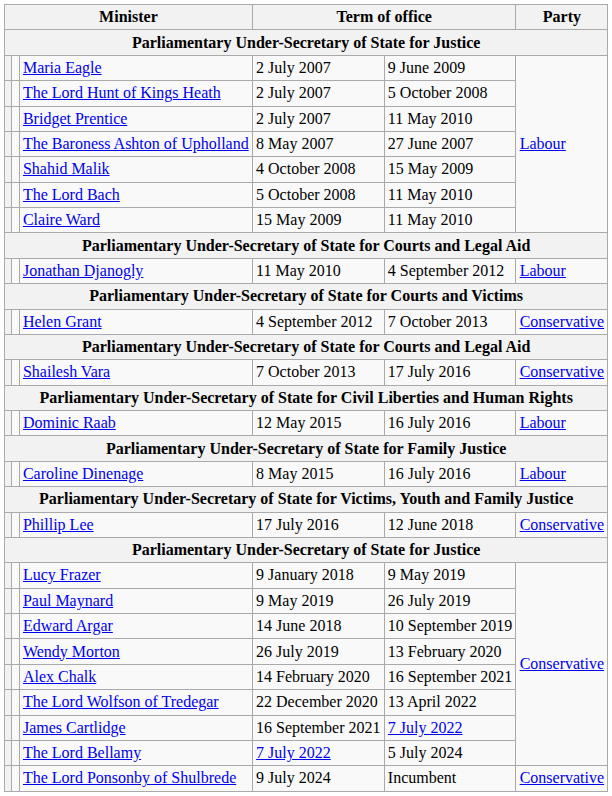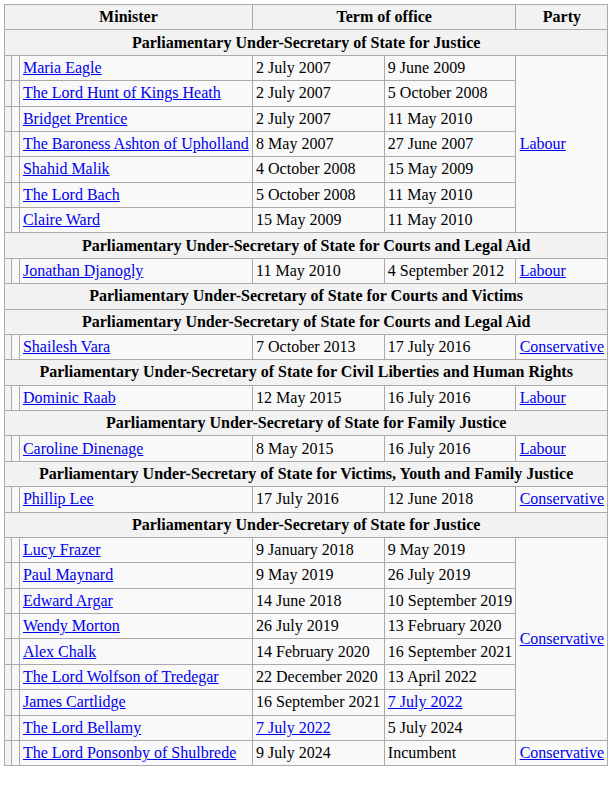- row: (62, 321)
